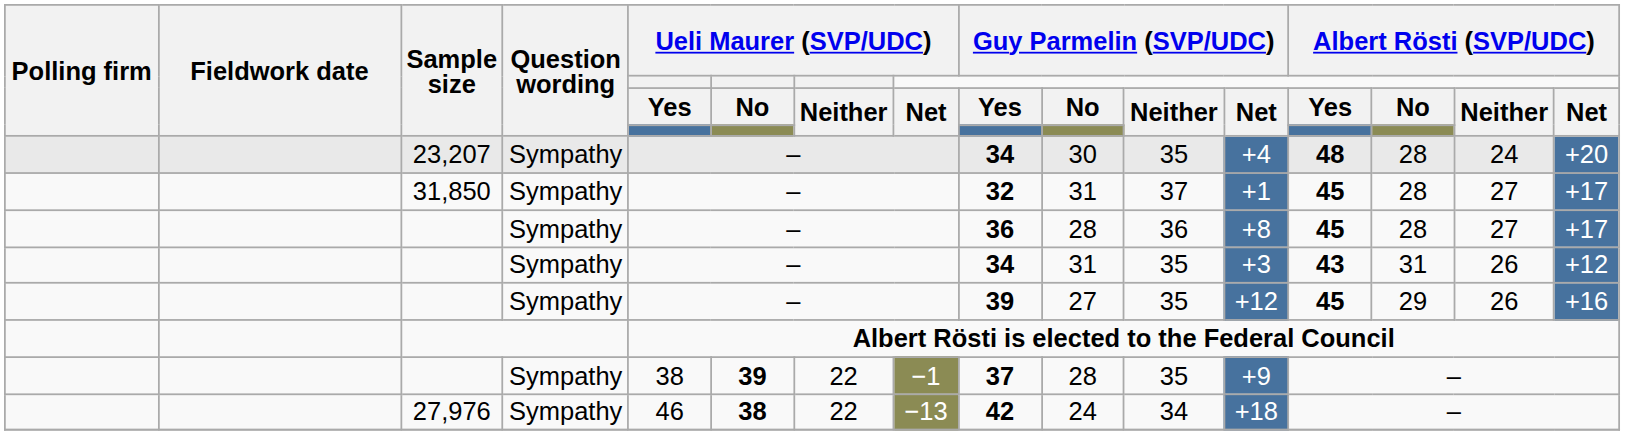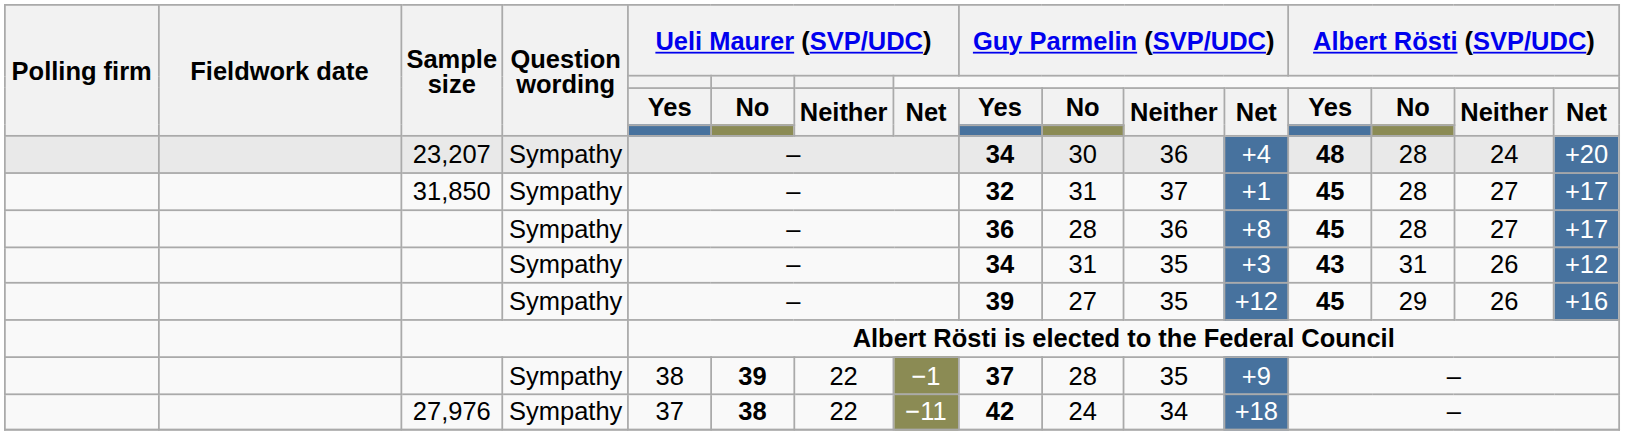(1174, 155) 35 -> (1174, 155) 36
(670, 412) 46 -> (670, 412) 37
(926, 412) −13 -> (926, 412) −11
